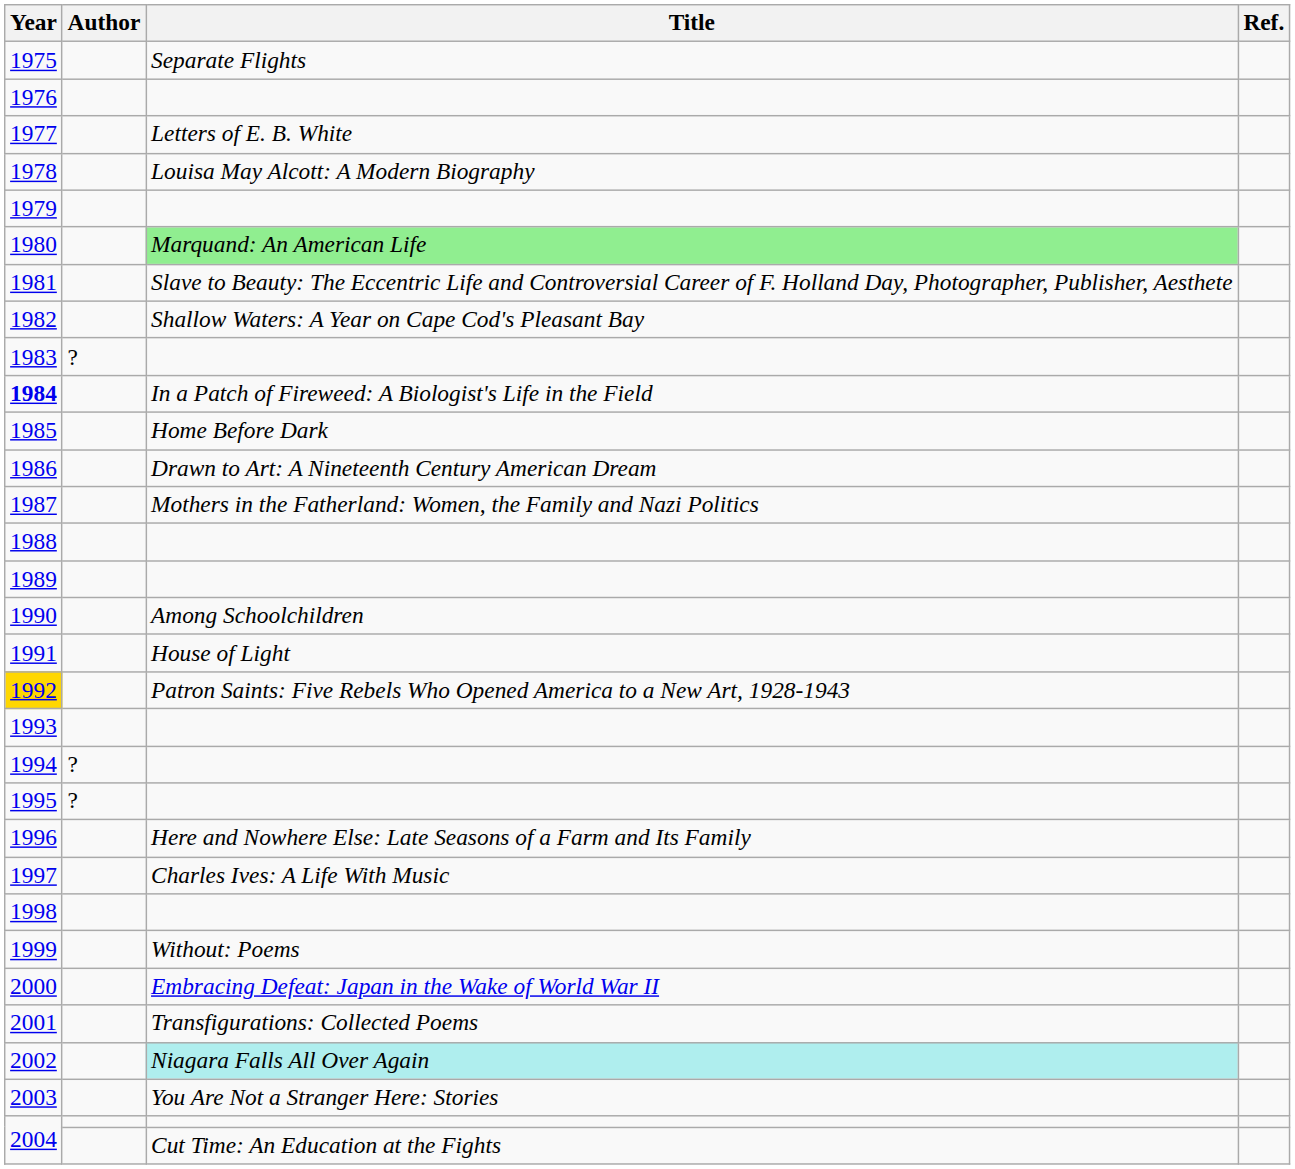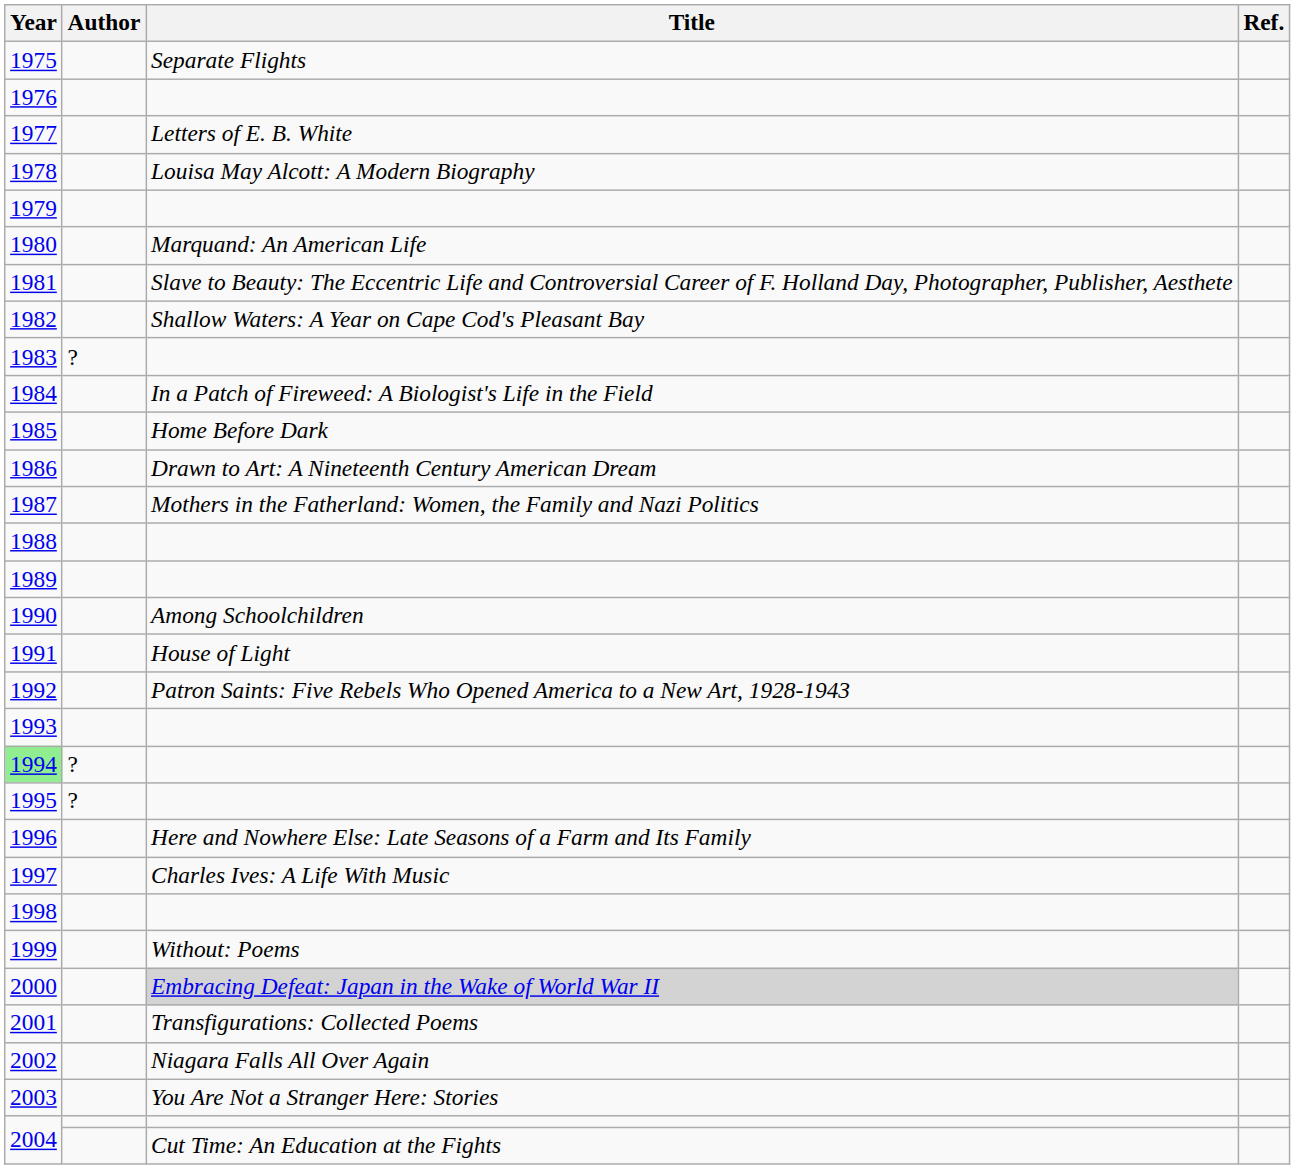(289, 245) lightgreen background -> (289, 245) no background
(33, 393) bold -> (33, 393) normal
(33, 689) gold background -> (33, 689) no background
(33, 763) no background -> (33, 763) lightgreen background
(405, 986) no background -> (405, 986) lightgrey background
(290, 1060) paleturquoise background -> (290, 1060) no background
